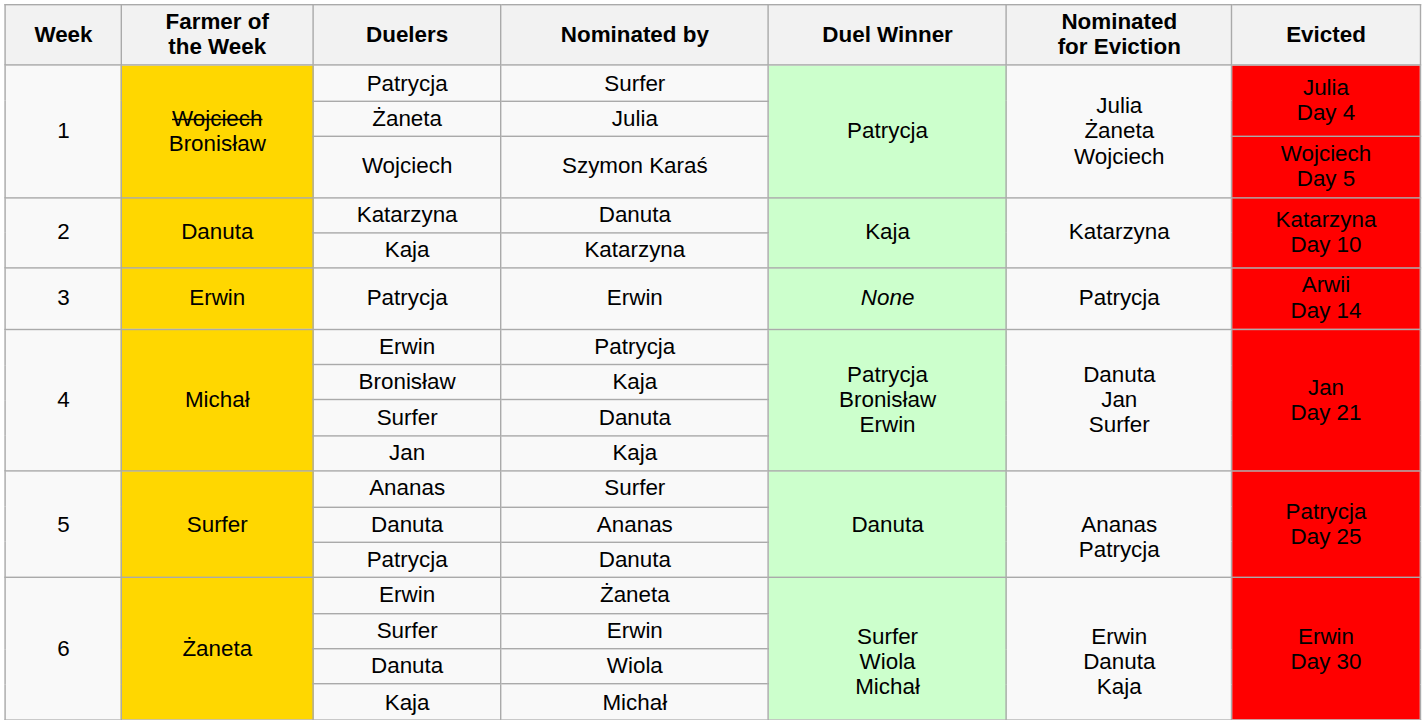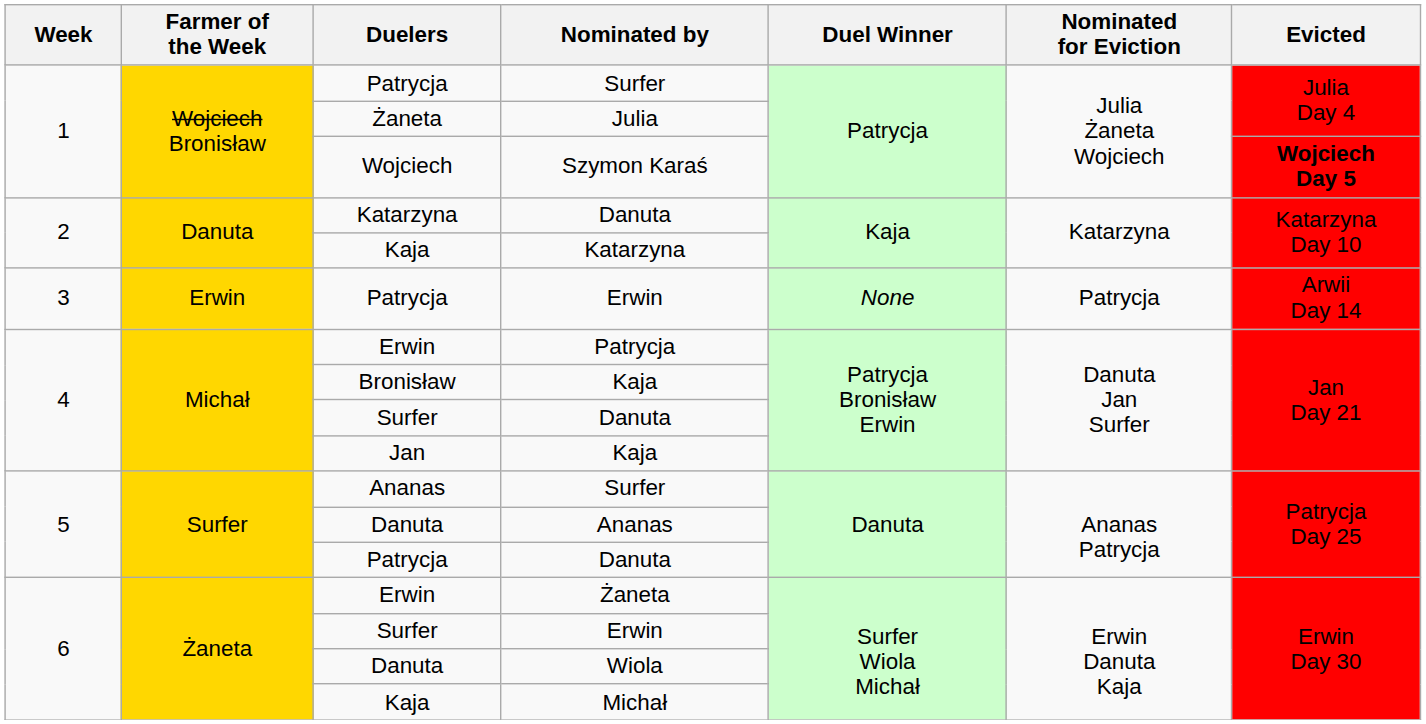(1326, 166) normal -> (1326, 166) bold
